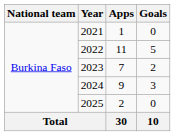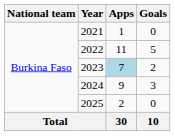(121, 67) no background -> (121, 67) lightblue background
